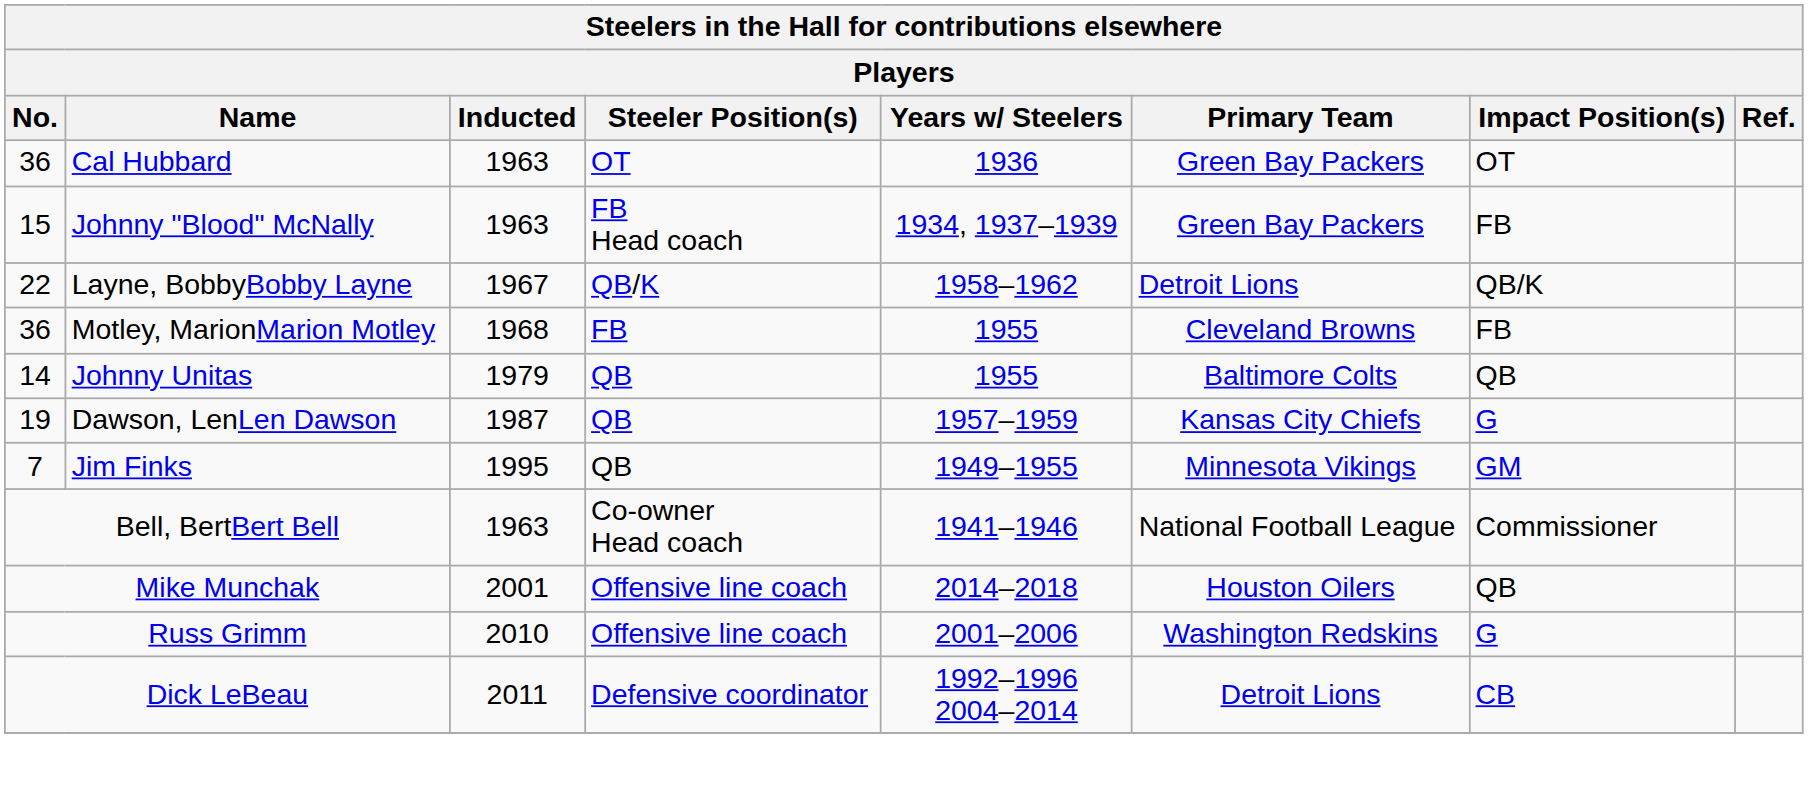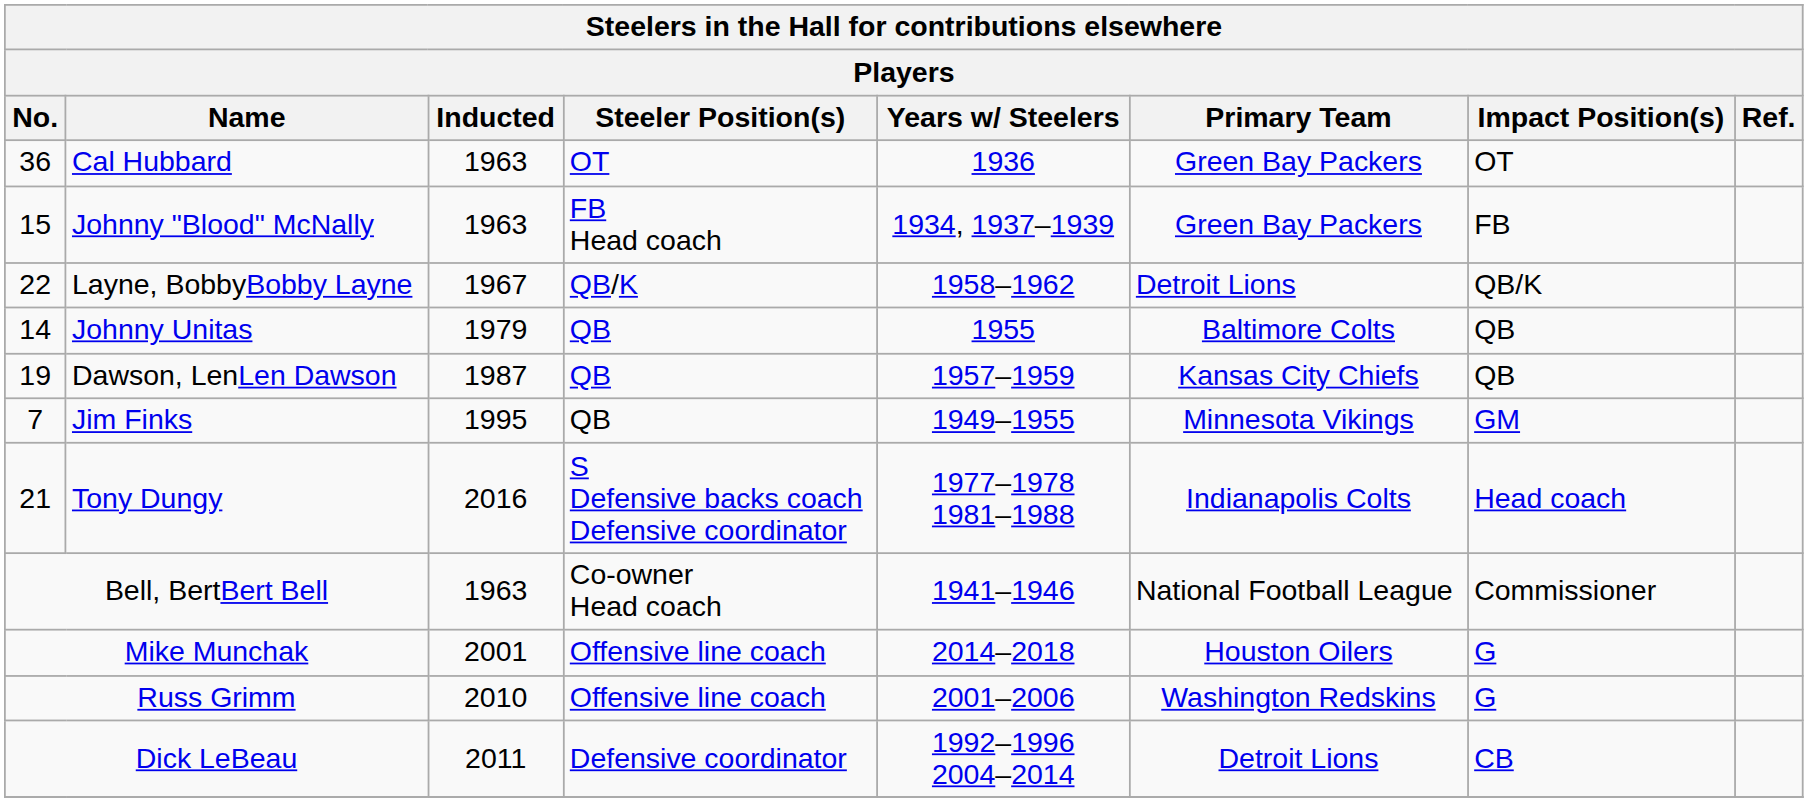- row: (253, 330)
(1487, 420) G -> (1495, 375) QB
+ row: (147, 497)
(1496, 588) QB -> (1485, 652) G
